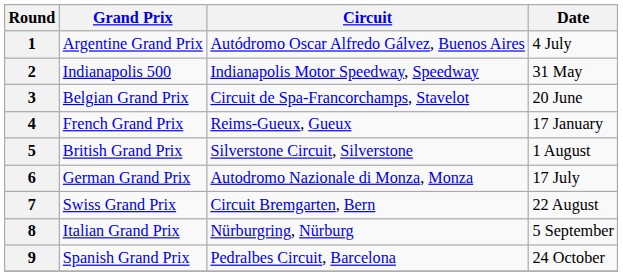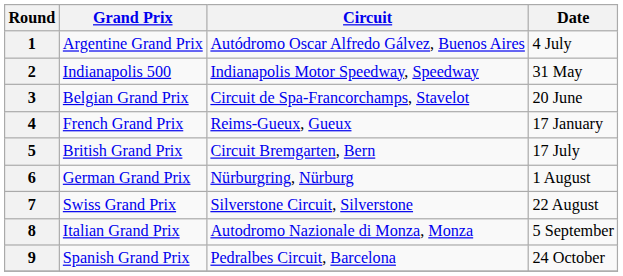(312, 150) Silverstone Circuit, Silverstone -> (293, 150) Circuit Bremgarten, Bern
(562, 150) 1 August -> (556, 150) 17 July
(342, 177) Autodromo Nazionale di Monza, Monza -> (282, 177) Nürburgring, Nürburg
(556, 177) 17 July -> (562, 177) 1 August
(293, 204) Circuit Bremgarten, Bern -> (312, 204) Silverstone Circuit, Silverstone
(282, 231) Nürburgring, Nürburg -> (342, 231) Autodromo Nazionale di Monza, Monza
